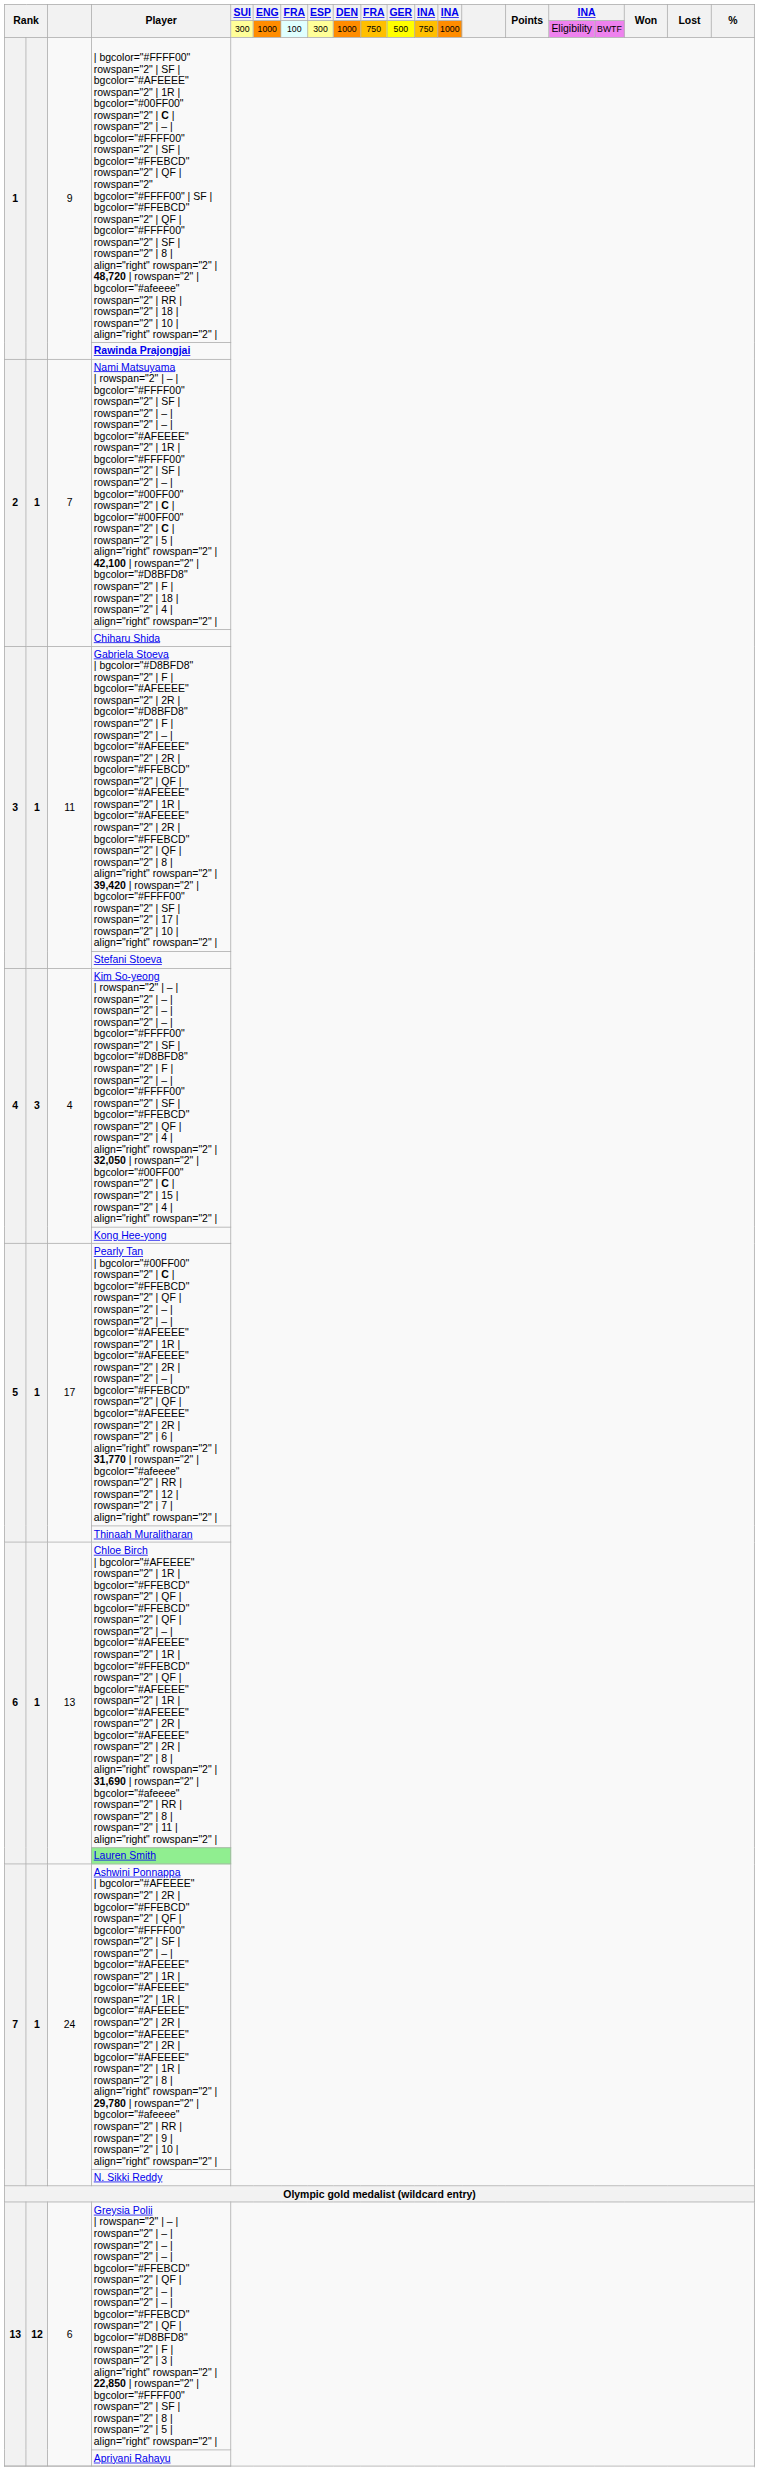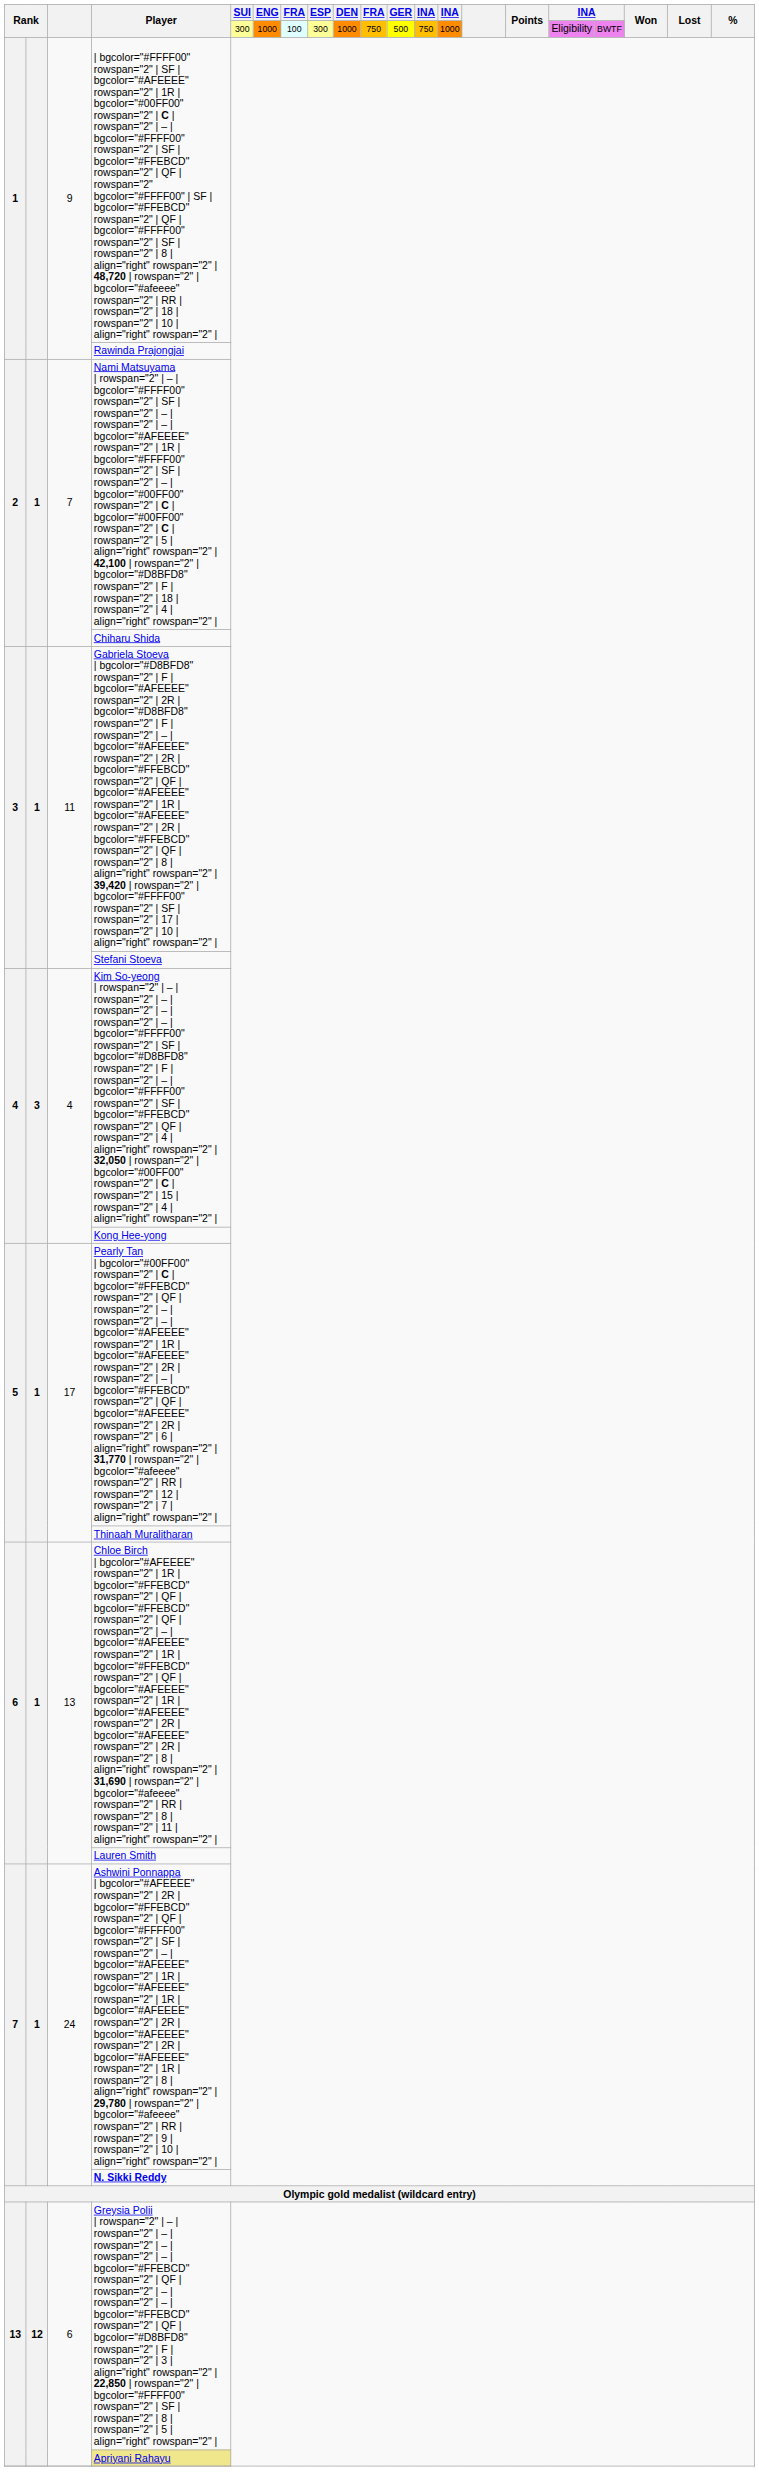(142, 351) bold -> (139, 351) normal
(125, 1855) lightgreen background -> (125, 1855) no background
(128, 2177) normal -> (130, 2177) bold
(132, 2458) no background -> (132, 2458) khaki background
